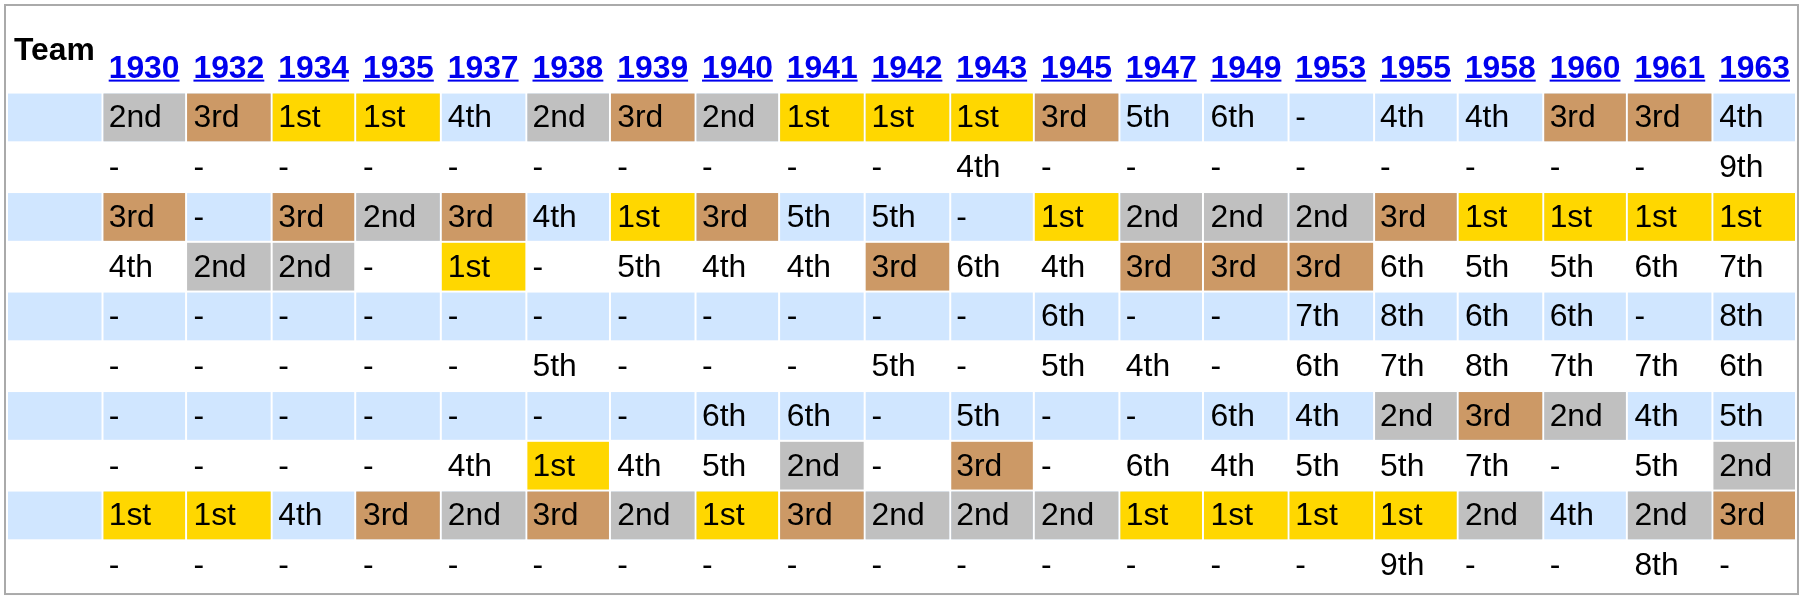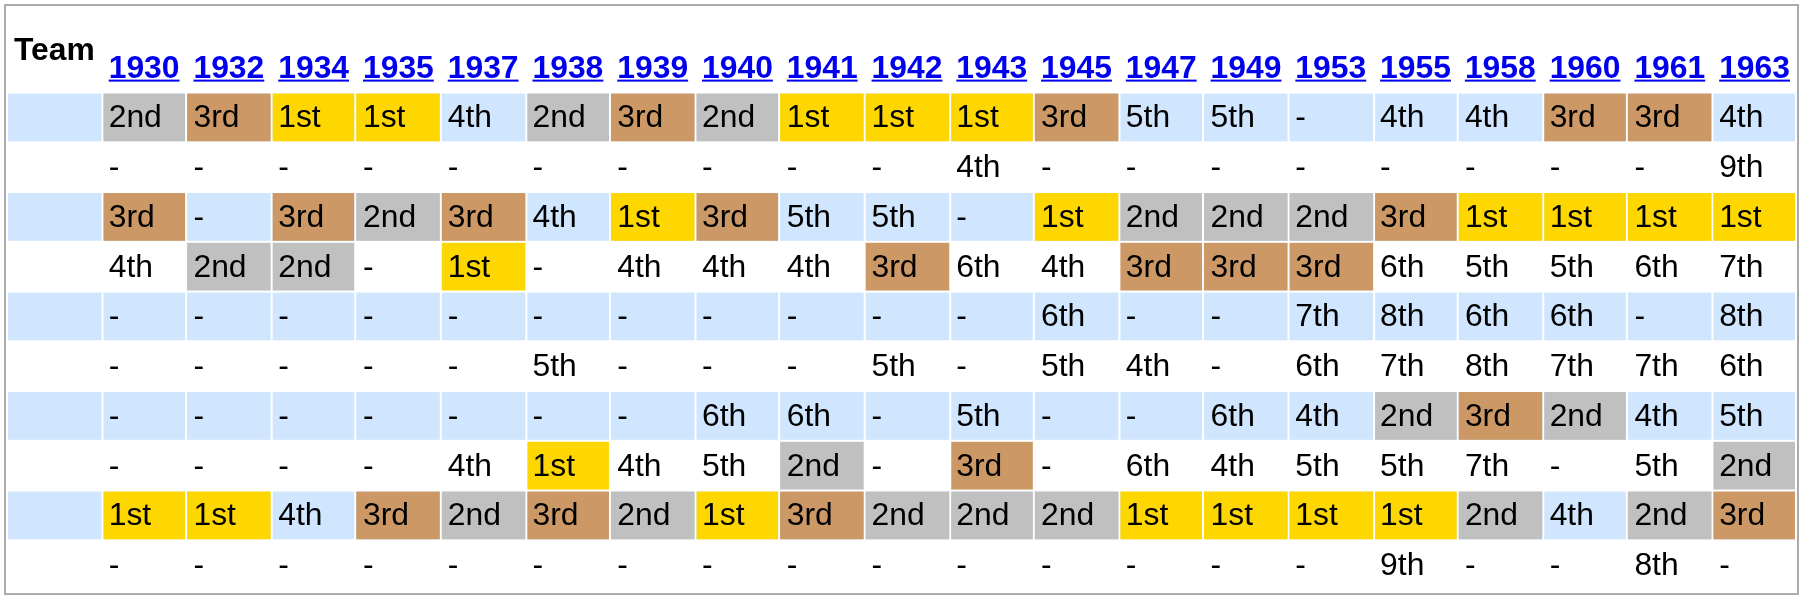(1233, 116) 6th -> (1233, 116) 5th
(639, 266) 5th -> (639, 266) 4th
